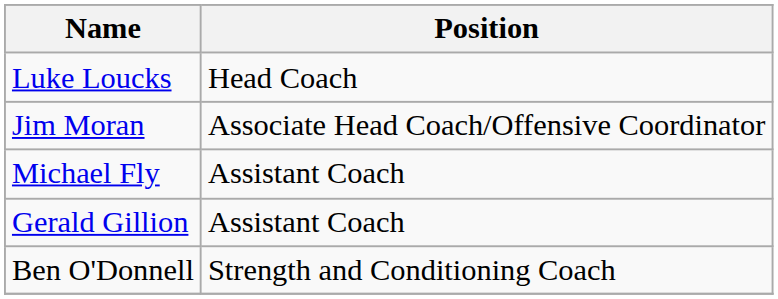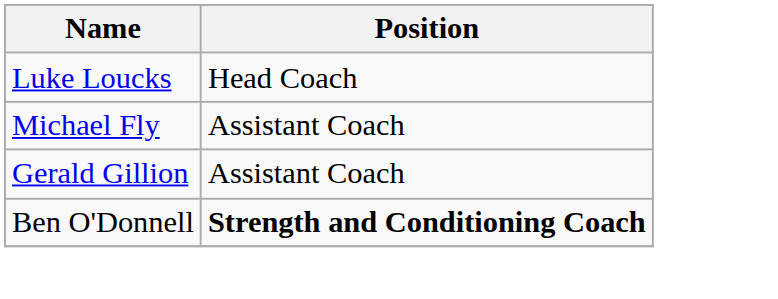- row: (78, 125)
(412, 269) normal -> (427, 221) bold
